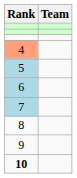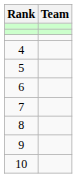(21, 49) lightsalmon background -> (21, 49) no background
(21, 68) lightblue background -> (21, 68) no background
(21, 87) lightblue background -> (21, 87) no background
(21, 106) lightblue background -> (21, 106) no background
(21, 163) bold -> (21, 163) normal
